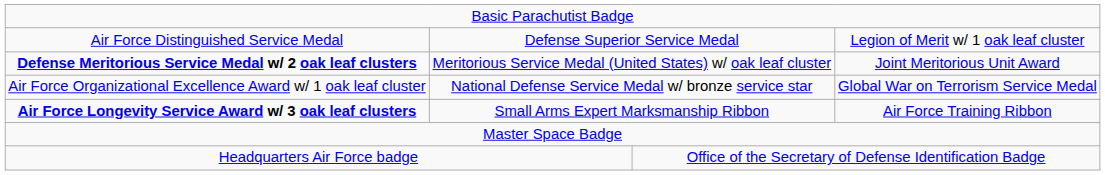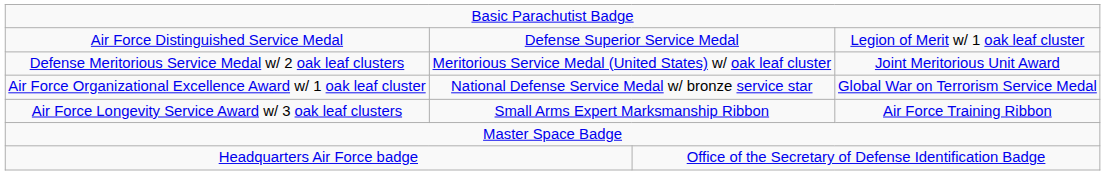(217, 63) bold -> (217, 63) normal
(217, 110) bold -> (217, 110) normal
